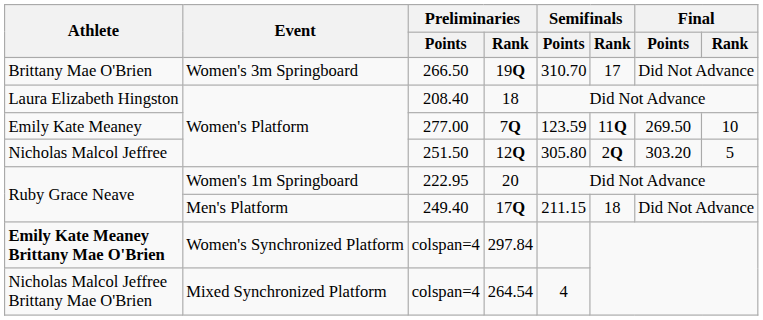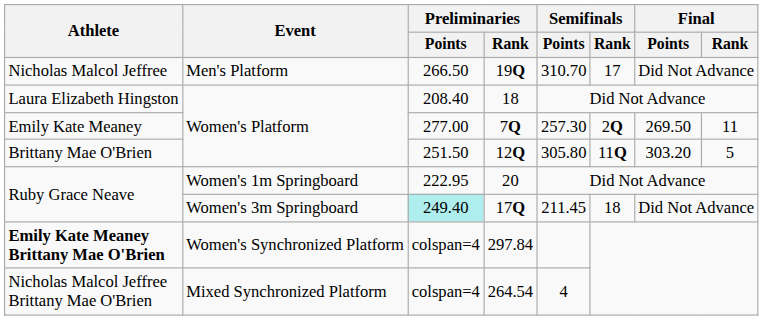(80, 71) Brittany Mae O'Brien -> (88, 71) Nicholas Malcol Jeffree
(272, 71) Women's 3m Springboard -> (237, 71) Men's Platform
(564, 126) 123.59 -> (564, 126) 257.30
(612, 126) 11Q -> (612, 126) 2Q
(730, 126) 10 -> (730, 126) 11
(88, 153) Nicholas Malcol Jeffree -> (80, 153) Brittany Mae O'Brien
(612, 153) 2Q -> (612, 153) 11Q
(237, 208) Men's Platform -> (272, 208) Women's 3m Springboard
(446, 208) no background -> (446, 208) paleturquoise background
(564, 208) 211.15 -> (564, 208) 211.45
